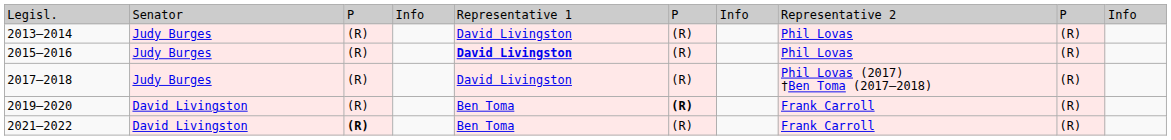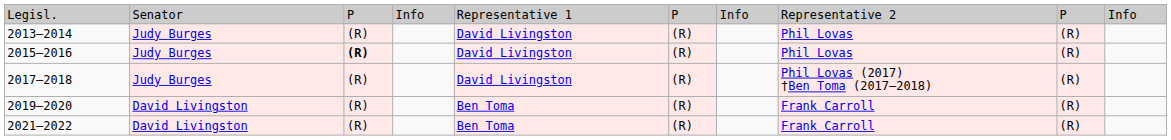(358, 53) normal -> (358, 53) bold
(514, 53) bold -> (514, 53) normal
(682, 106) bold -> (682, 106) normal
(358, 125) bold -> (358, 125) normal
